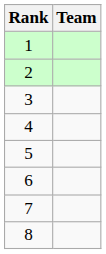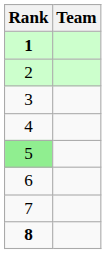(28, 45) normal -> (28, 45) bold
(28, 153) no background -> (28, 153) lightgreen background
(28, 235) normal -> (28, 235) bold
